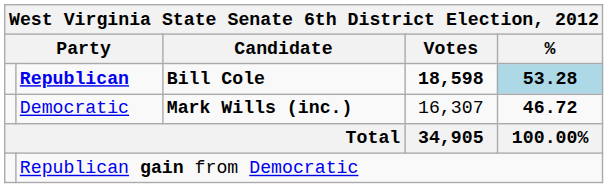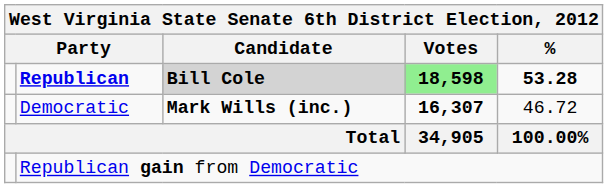(216, 79) no background -> (216, 79) lightgrey background
(451, 79) no background -> (451, 79) lightgreen background
(550, 79) lightblue background -> (550, 79) no background
(451, 109) normal -> (451, 109) bold
(550, 109) bold -> (550, 109) normal
